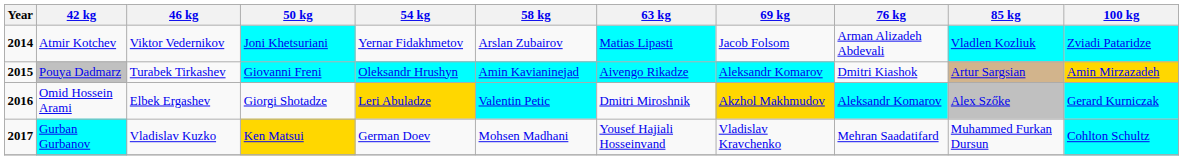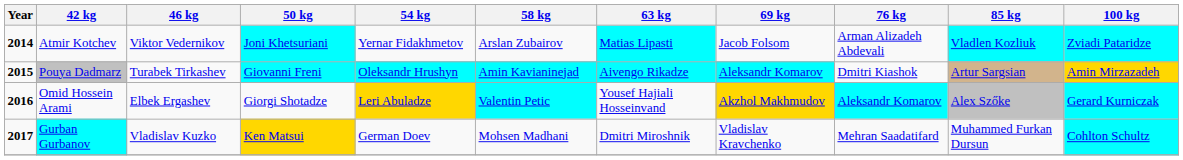(645, 100) Dmitri Miroshnik -> (636, 100) Yousef Hajiali Hosseinvand
(636, 136) Yousef Hajiali Hosseinvand -> (645, 136) Dmitri Miroshnik
